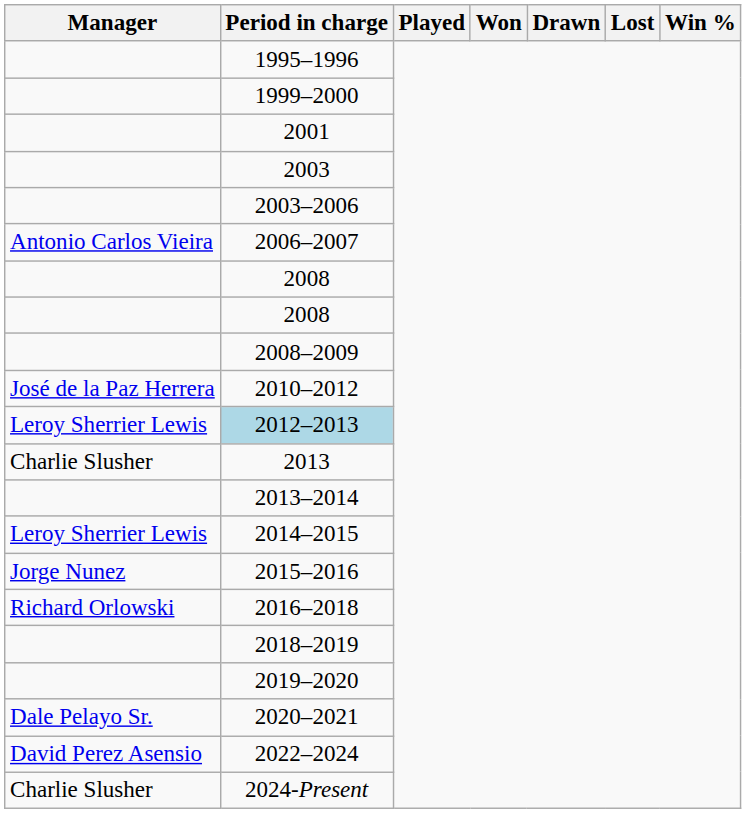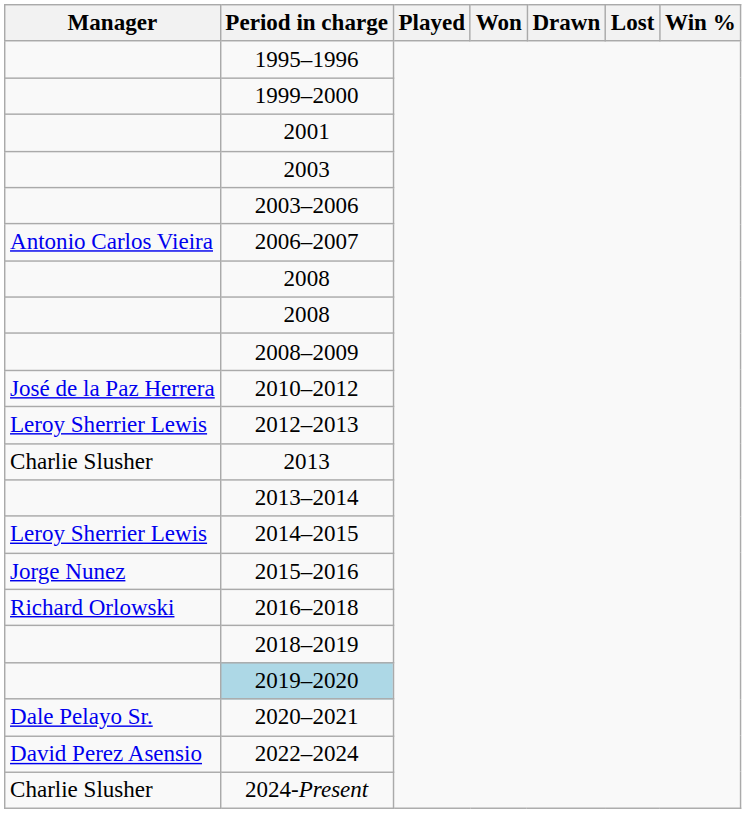(307, 424) lightblue background -> (307, 424) no background
(307, 680) no background -> (307, 680) lightblue background
